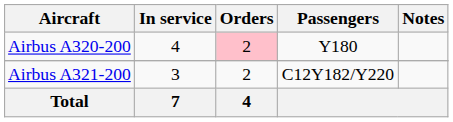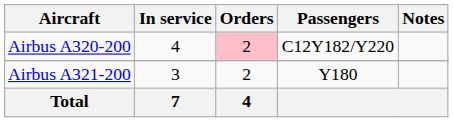(338, 46) Y180 -> (338, 46) C12Y182/Y220
(338, 74) C12Y182/Y220 -> (338, 74) Y180
